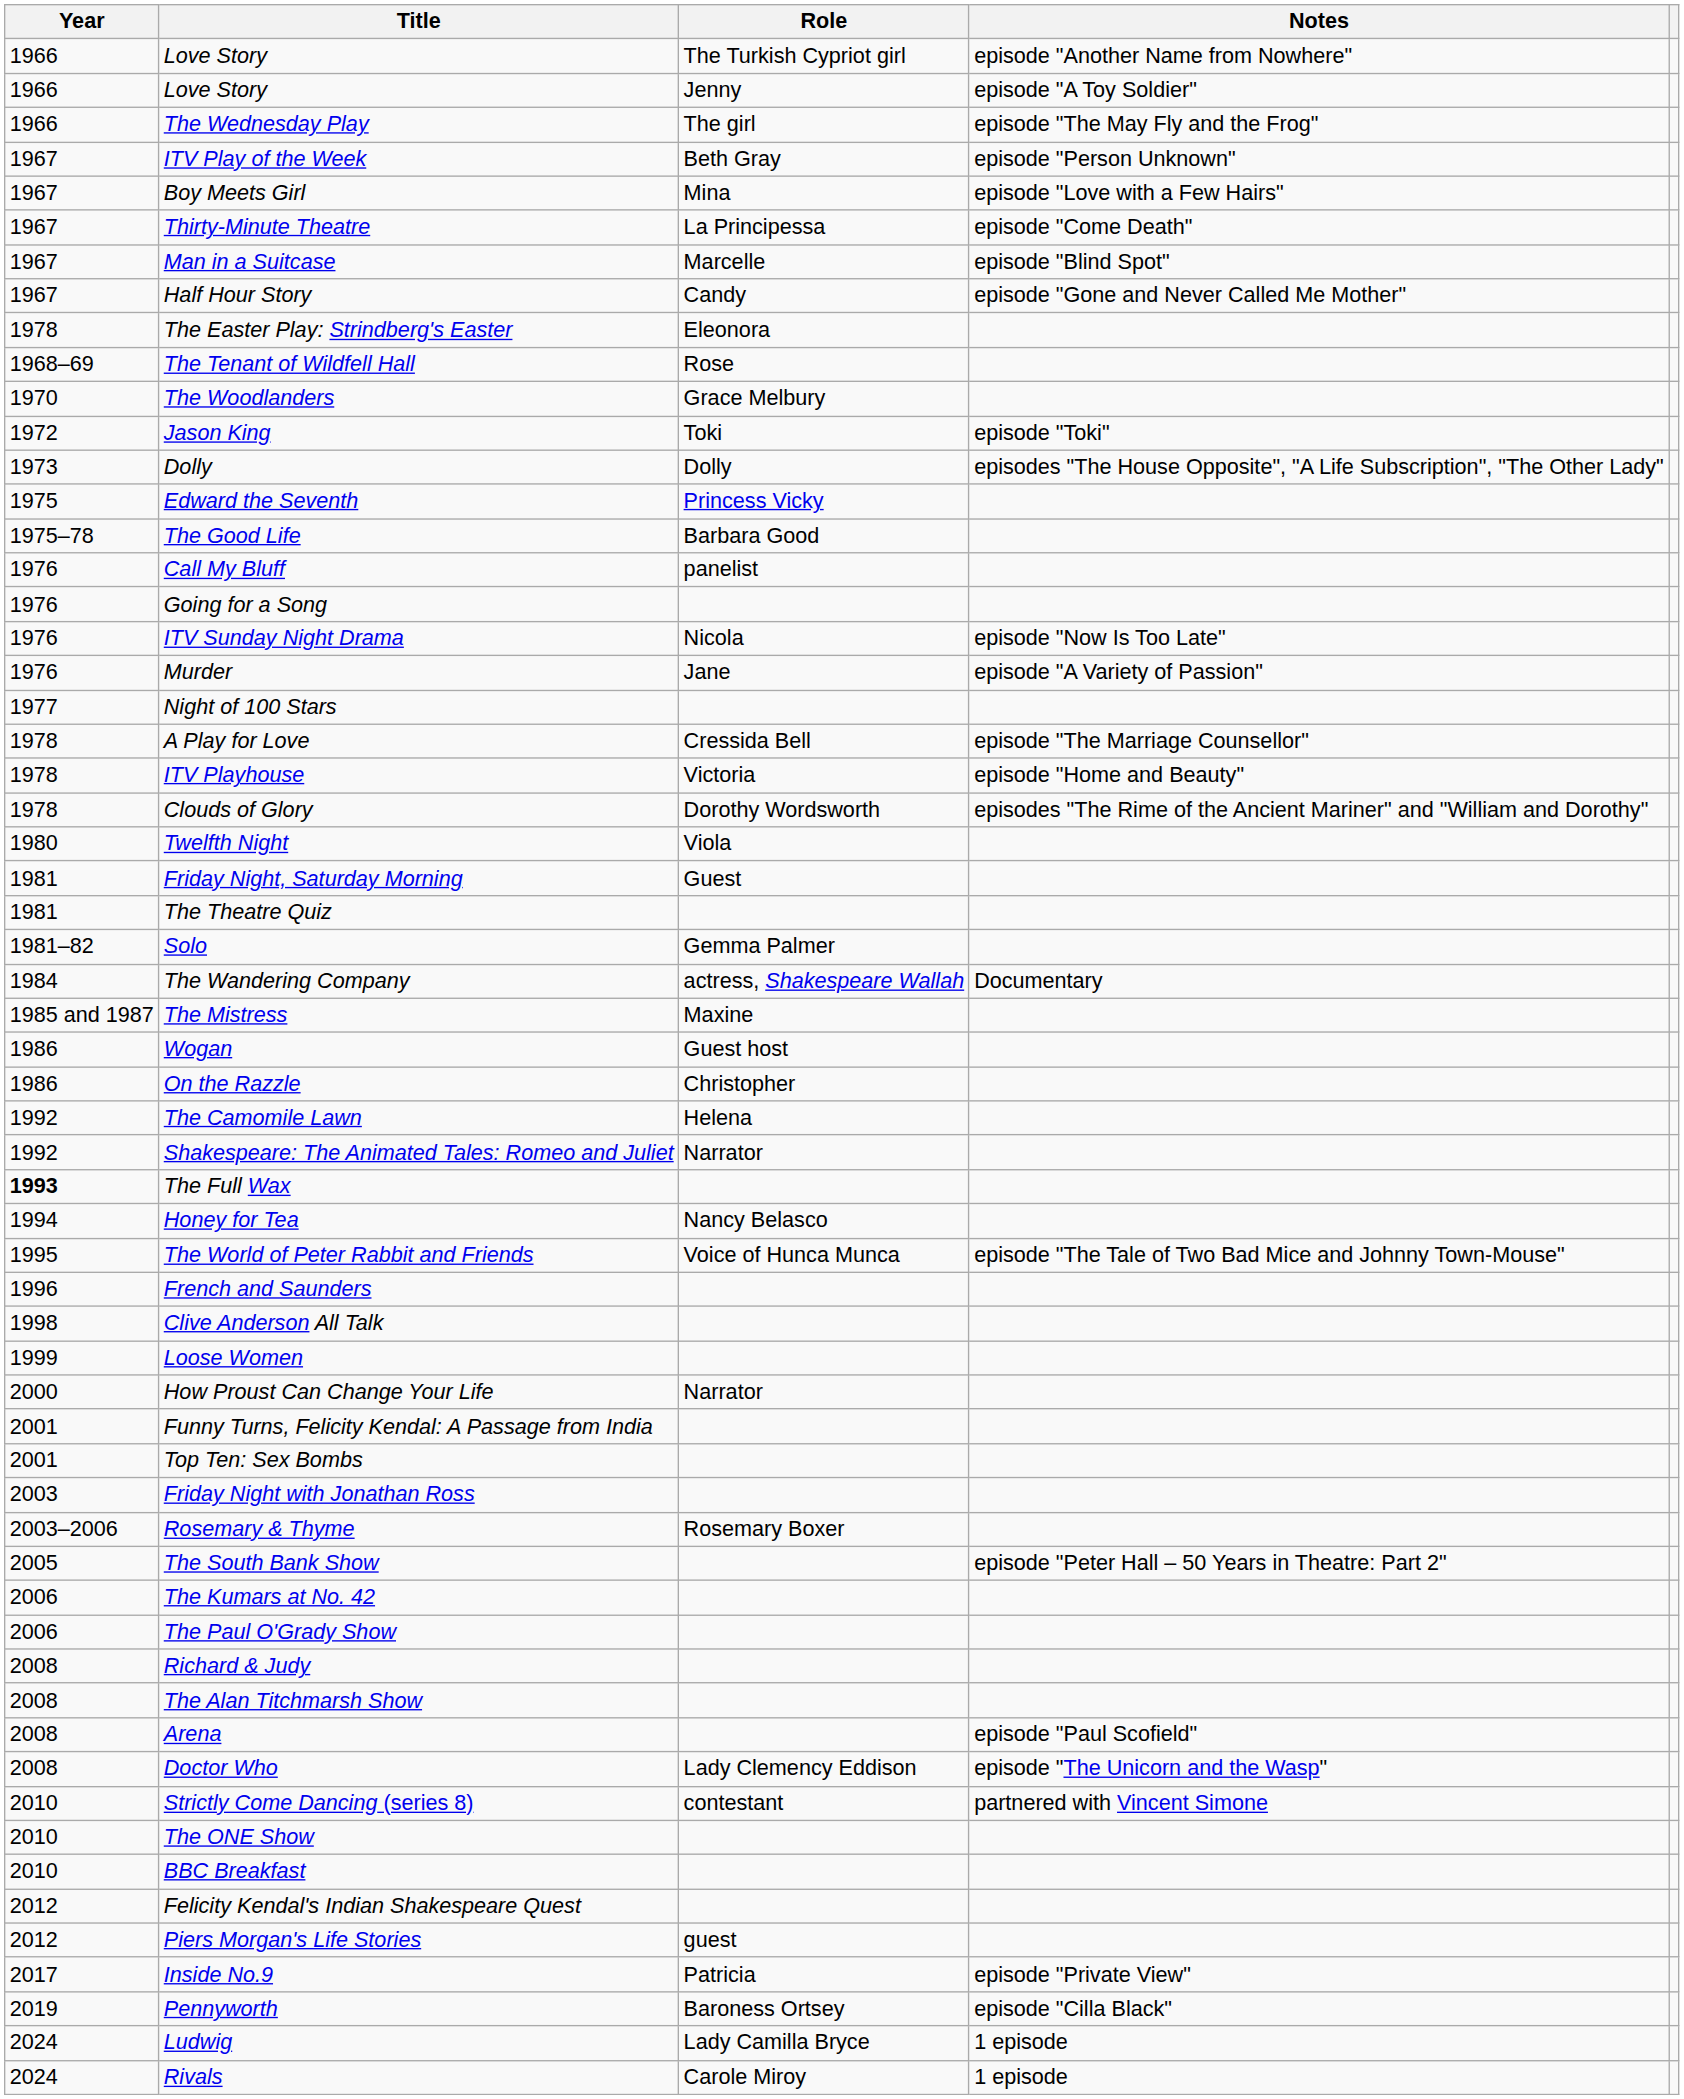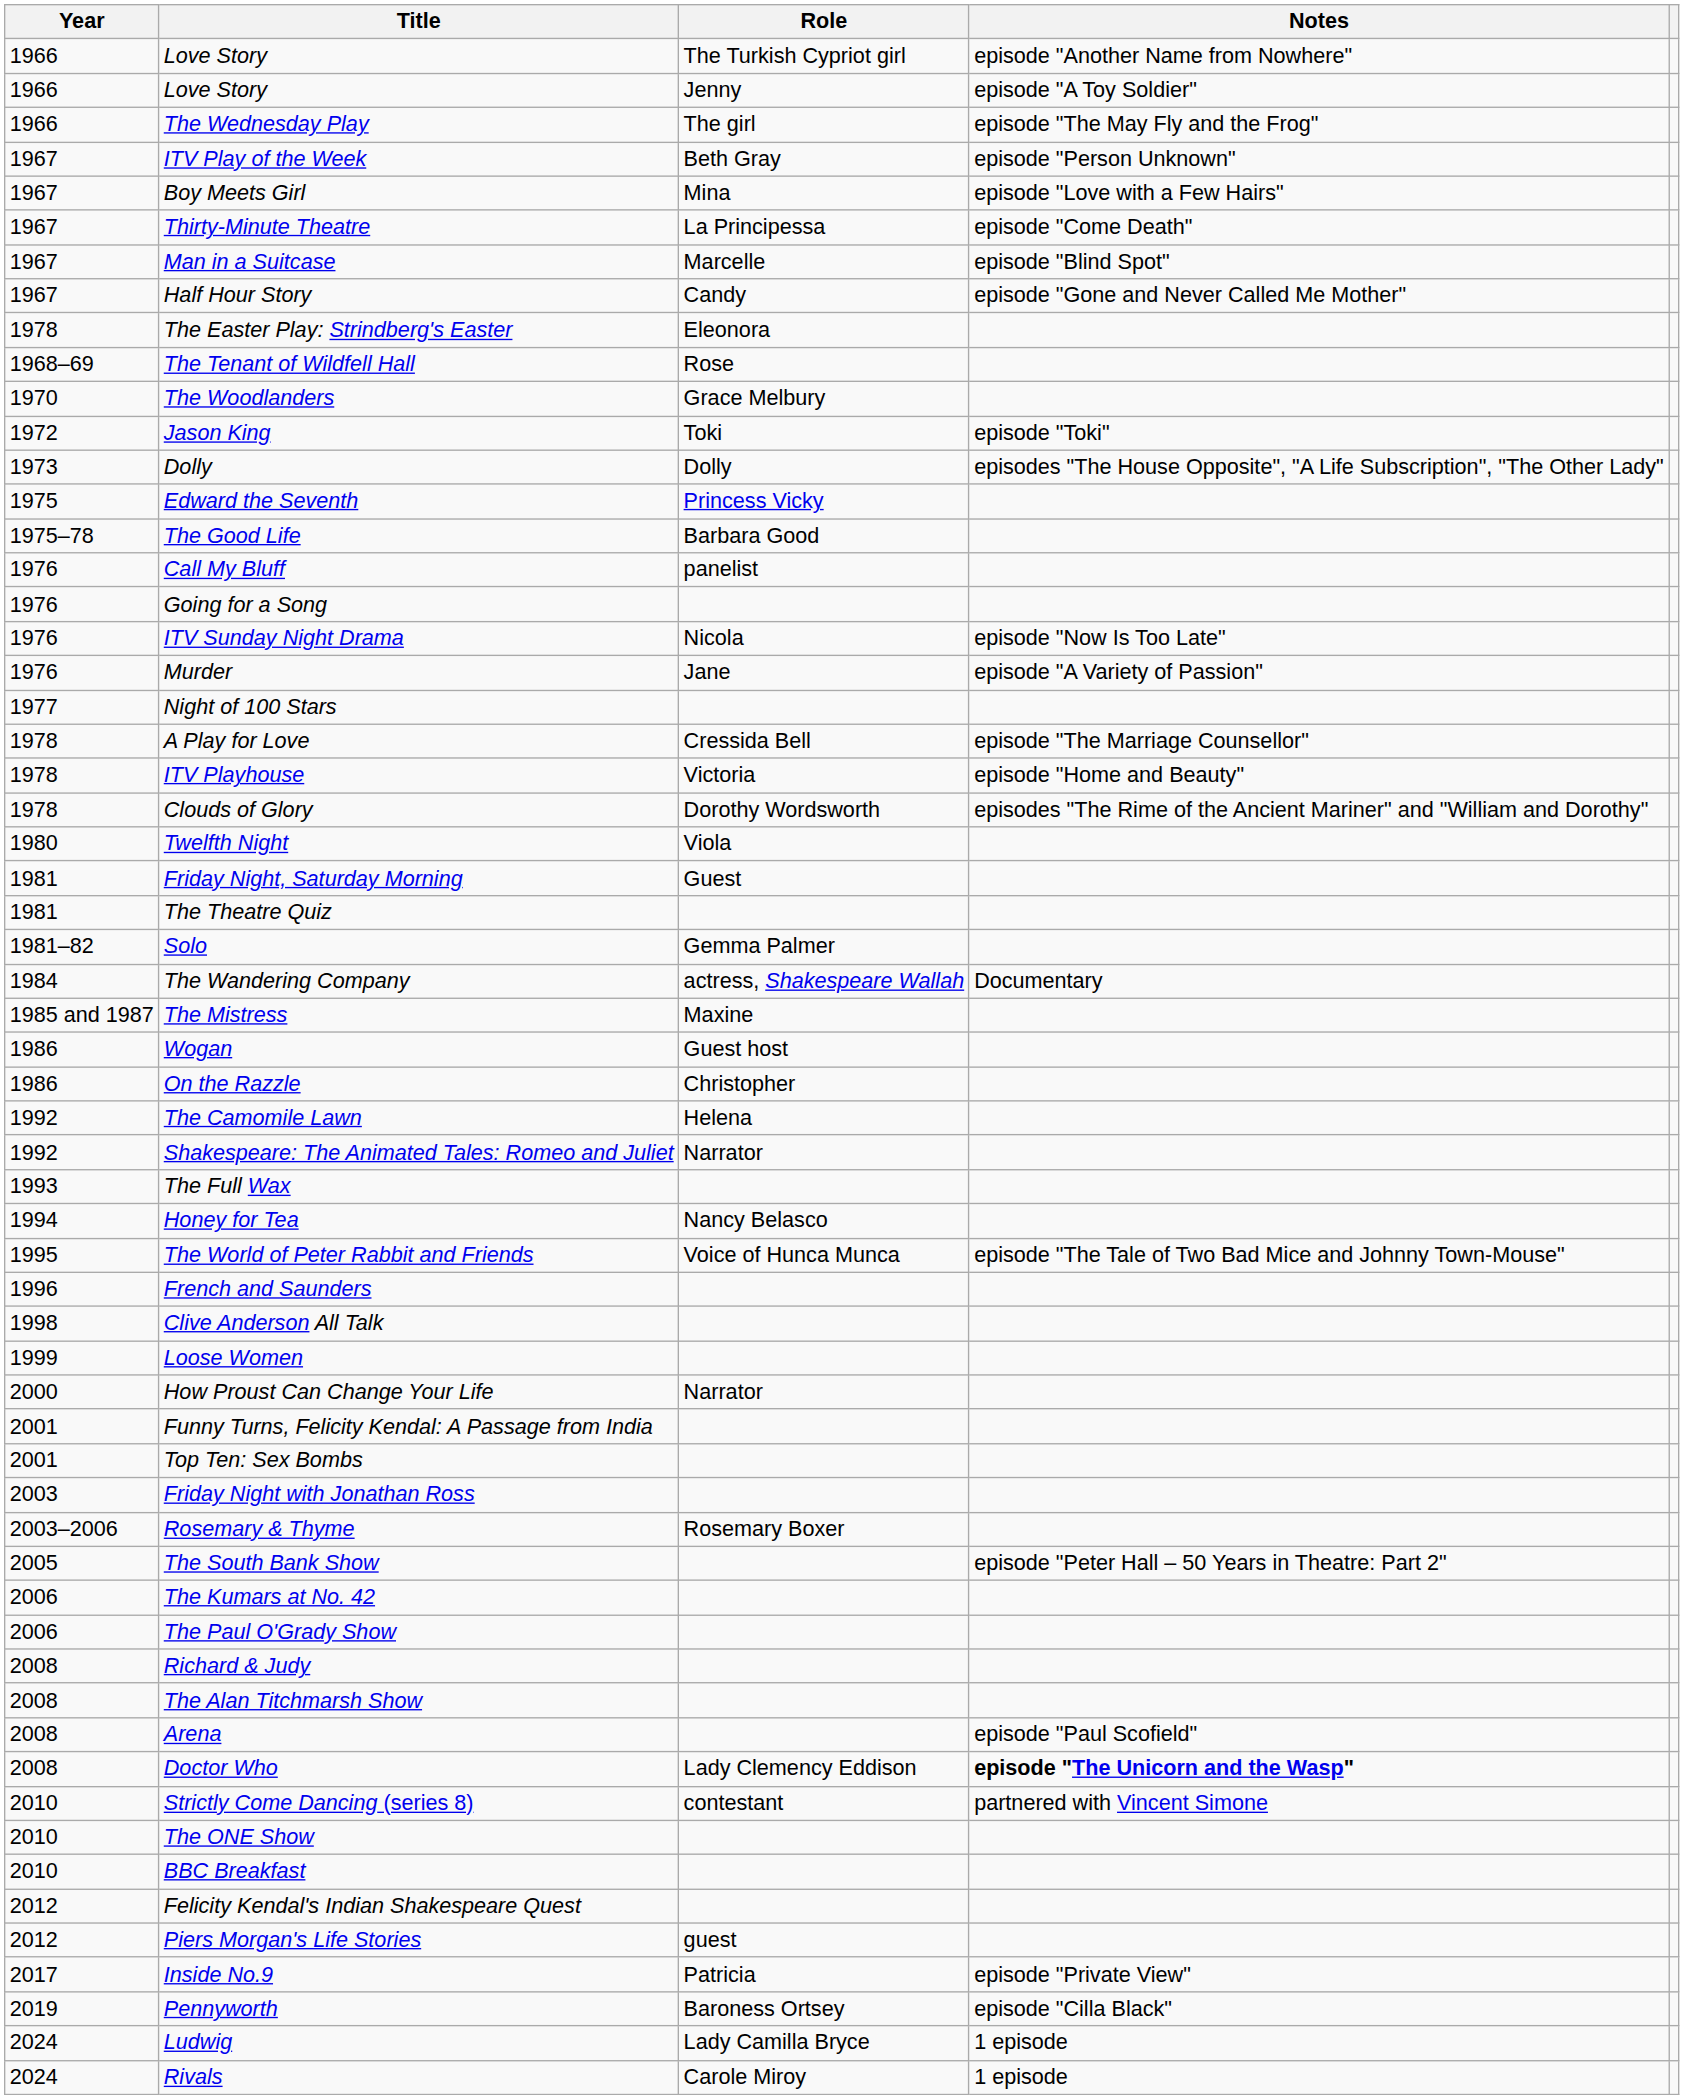(34, 1186) bold -> (34, 1186) normal
(1151, 1768) normal -> (1164, 1768) bold
